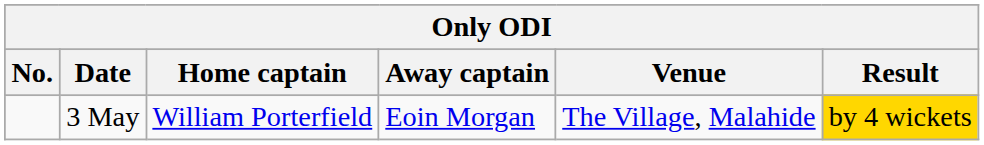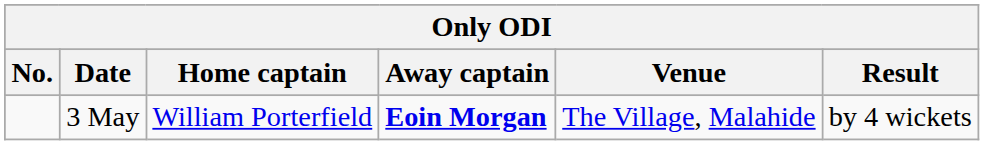(460, 116) normal -> (466, 116) bold
(900, 116) gold background -> (900, 116) no background
